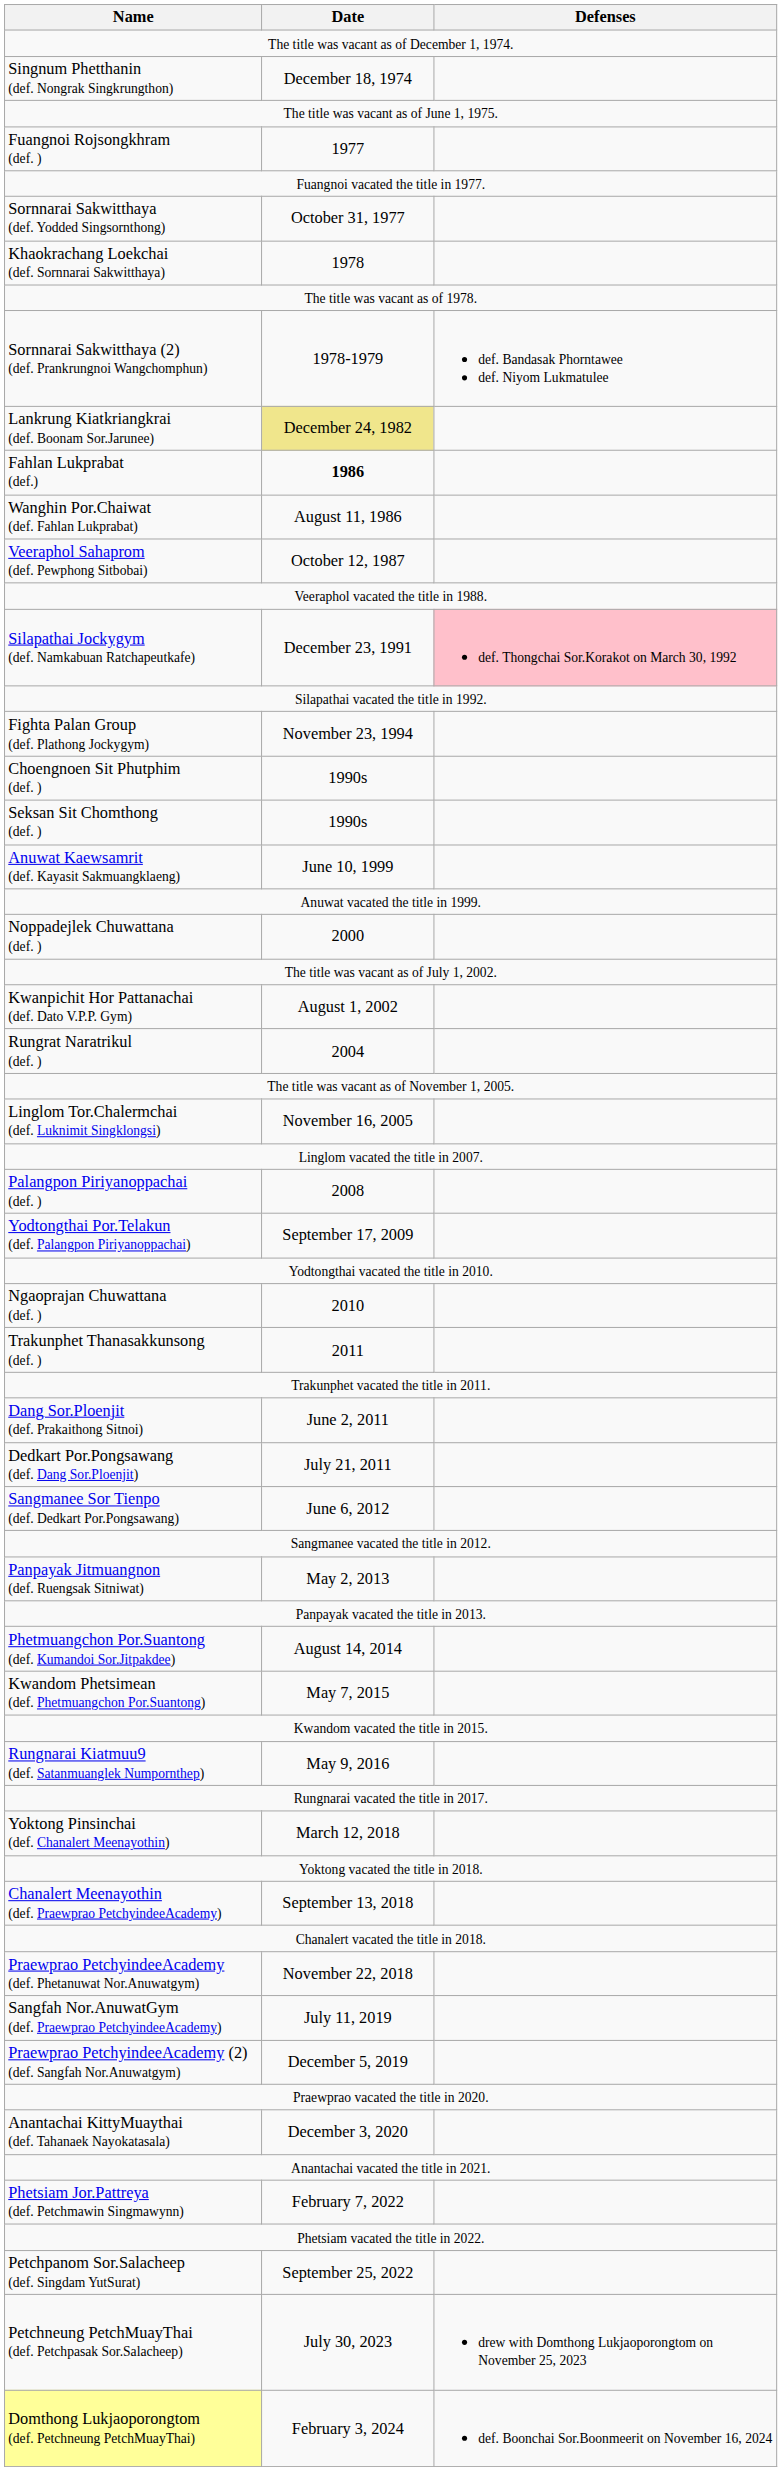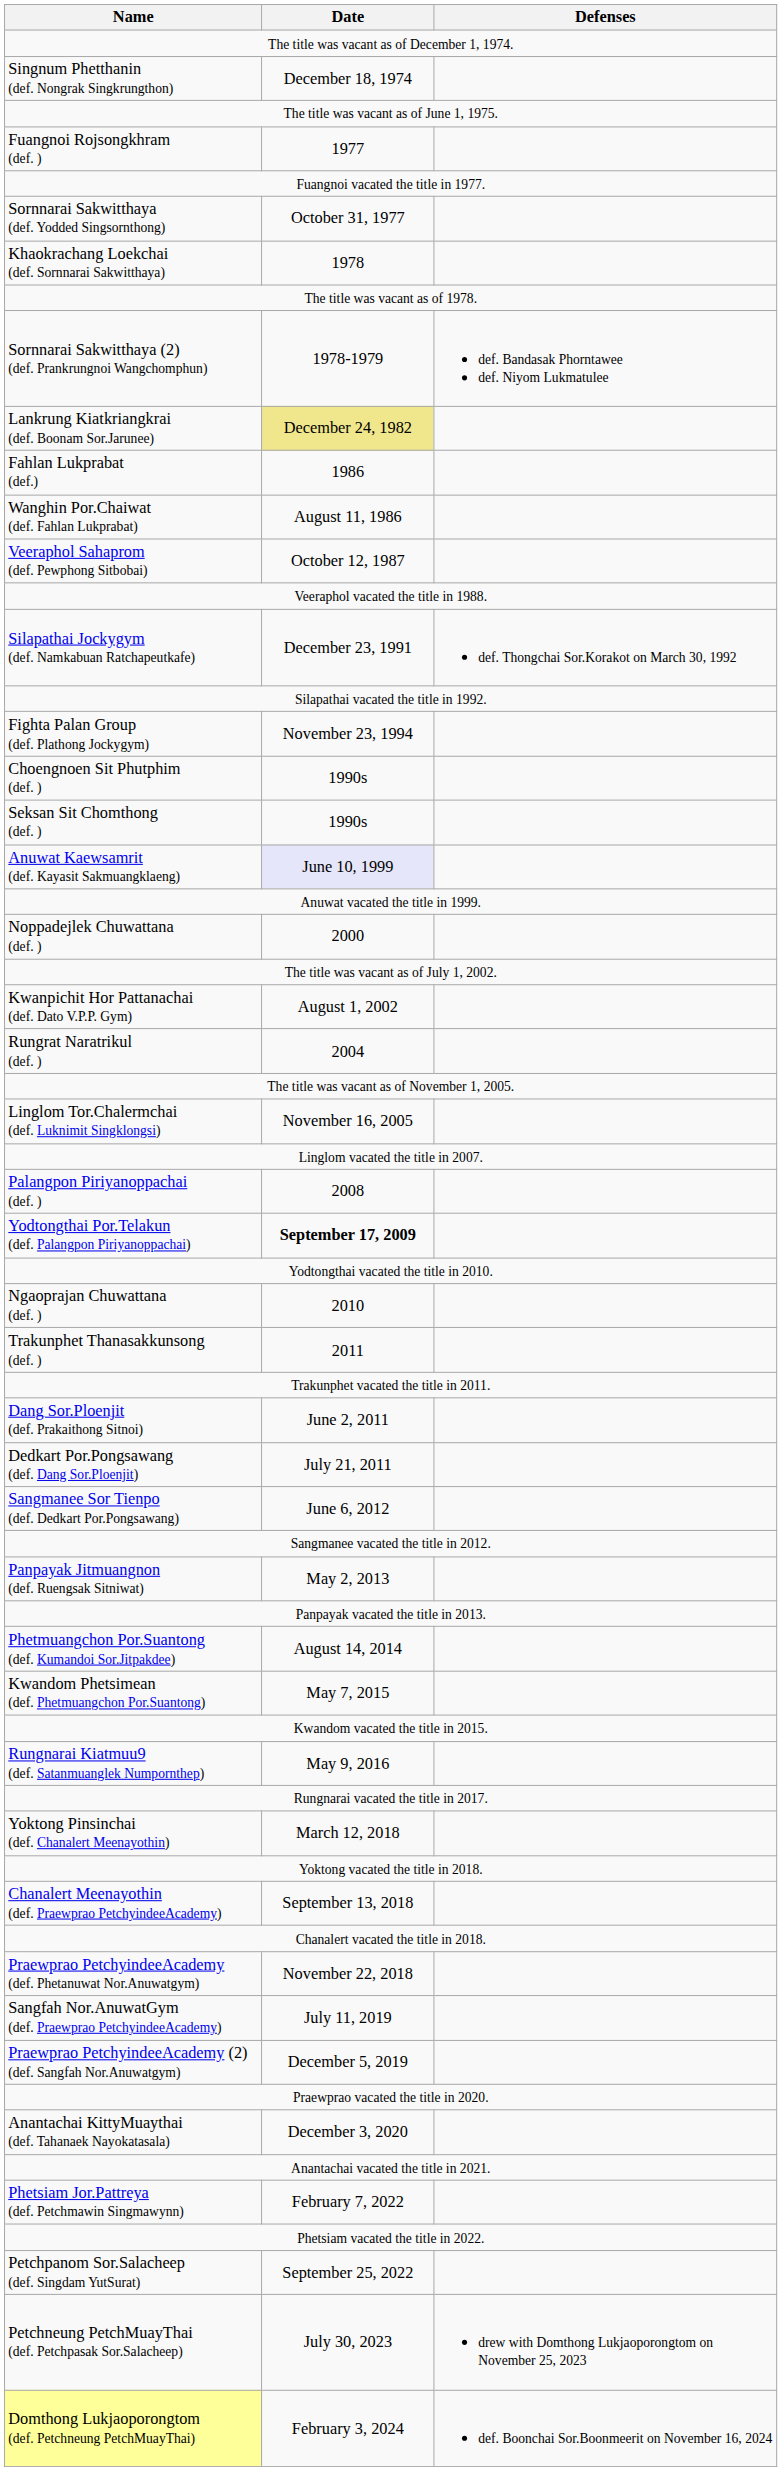(348, 472) bold -> (348, 472) normal
(605, 657) pink background -> (605, 657) no background
(348, 866) no background -> (348, 866) lavender background
(348, 1235) normal -> (348, 1235) bold
